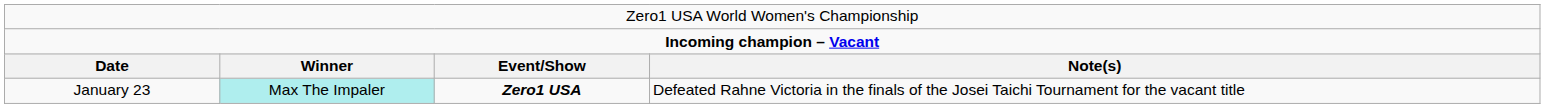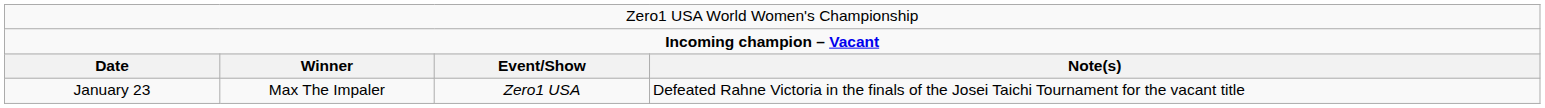(327, 90) paleturquoise background -> (327, 90) no background
(542, 90) bold -> (542, 90) normal
